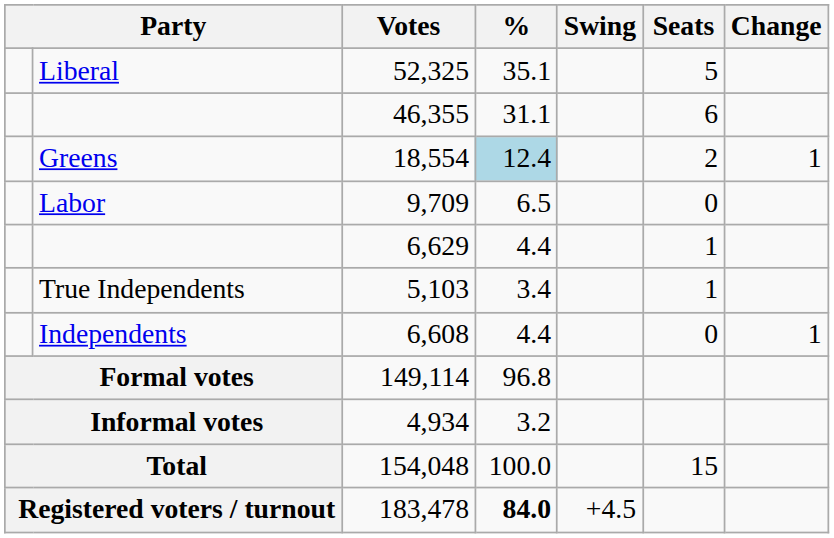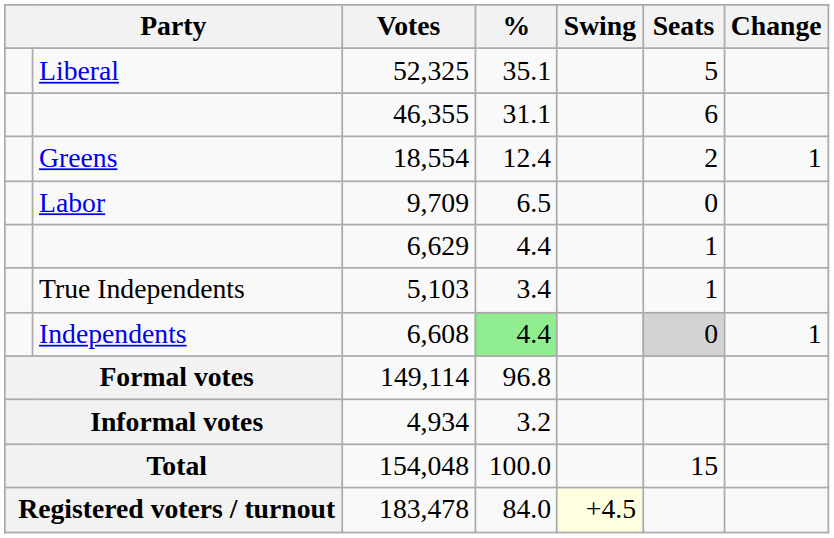(527, 158) lightblue background -> (527, 158) no background
(534, 333) no background -> (534, 333) lightgreen background
(711, 333) no background -> (711, 333) lightgrey background
(527, 509) bold -> (527, 509) normal
(611, 509) no background -> (611, 509) lightyellow background
